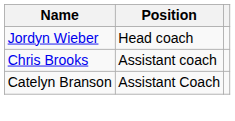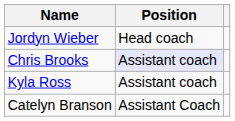(168, 60) no background -> (168, 60) lavender background
+ row: (39, 82)
